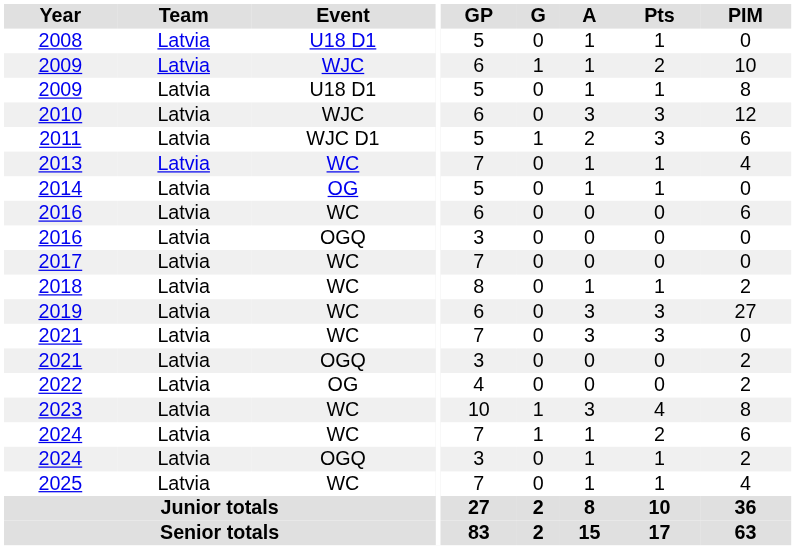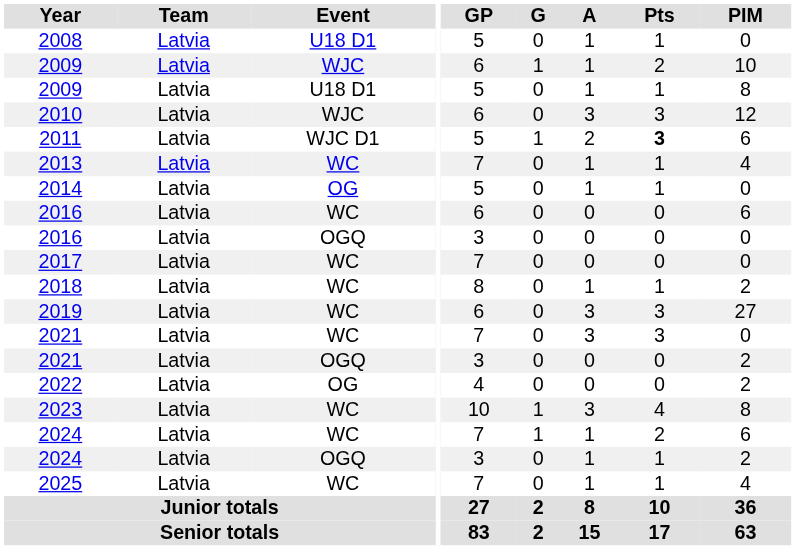(659, 139) normal -> (659, 139) bold
